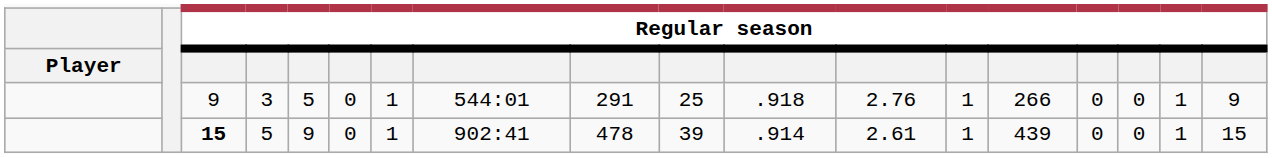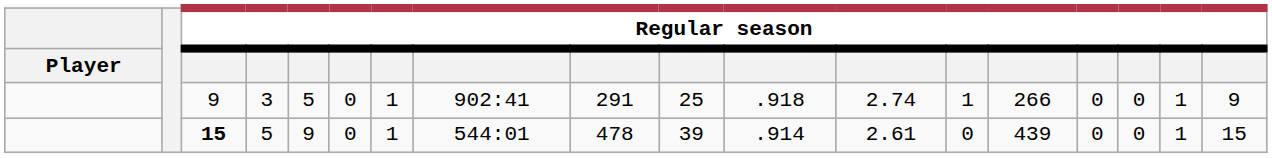(492, 100) 544:01 -> (492, 100) 902:41
(891, 100) 2.76 -> (891, 100) 2.74
(492, 135) 902:41 -> (492, 135) 544:01
(967, 135) 1 -> (967, 135) 0
